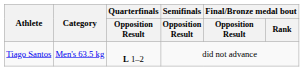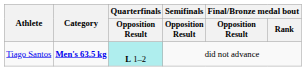(80, 54) normal -> (81, 54) bold
(133, 59) no background -> (136, 59) paleturquoise background
